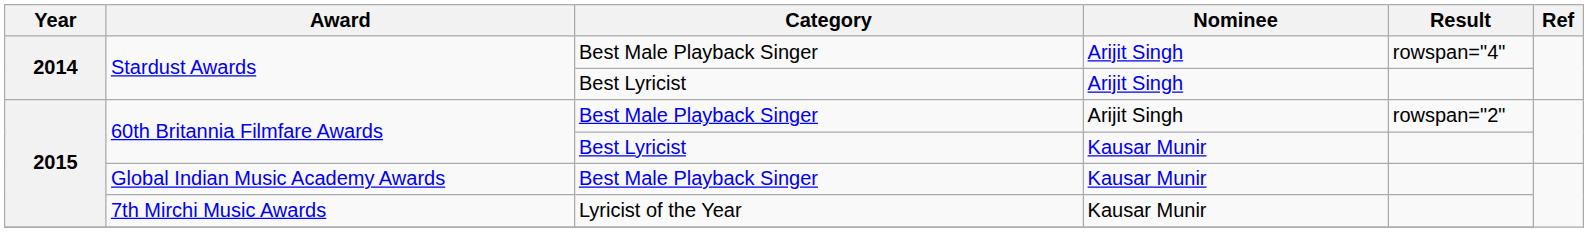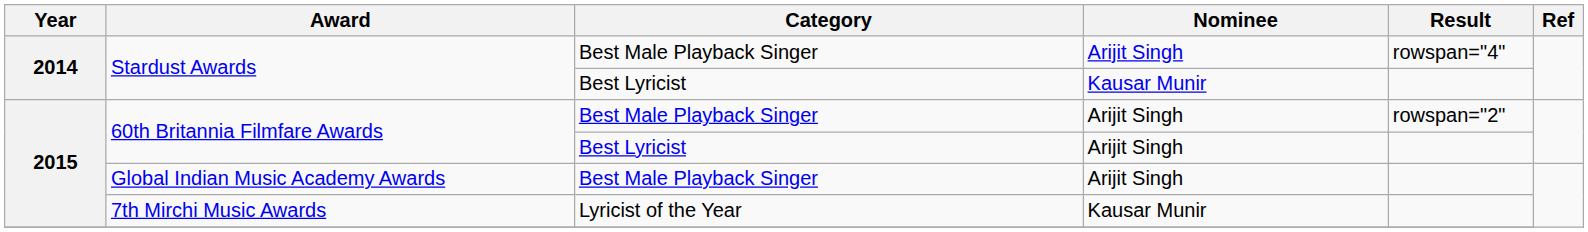(1135, 83) Arijit Singh -> (1147, 83) Kausar Munir
(1147, 147) Kausar Munir -> (1135, 147) Arijit Singh
(1147, 178) Kausar Munir -> (1135, 178) Arijit Singh
